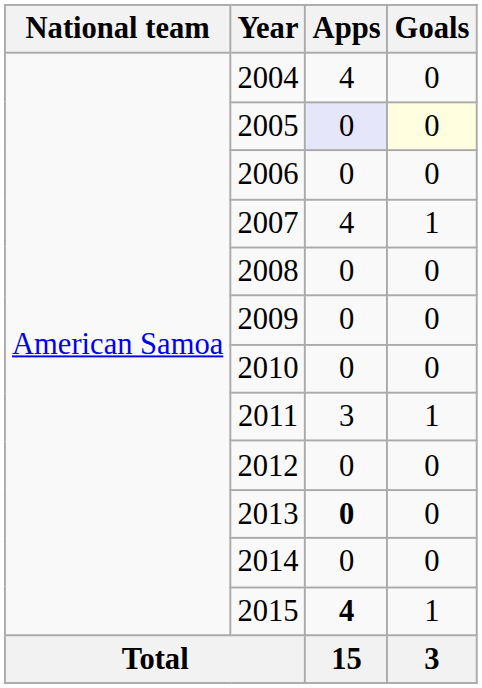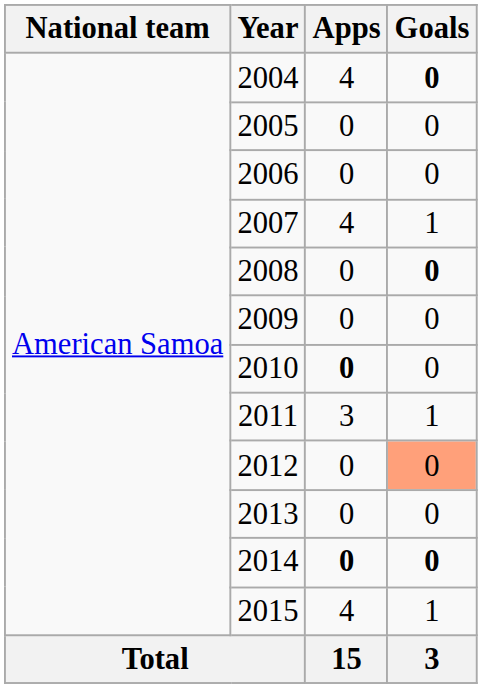(432, 77) normal -> (432, 77) bold
(347, 125) lavender background -> (347, 125) no background
(432, 125) lightyellow background -> (432, 125) no background
(432, 271) normal -> (432, 271) bold
(347, 367) normal -> (347, 367) bold
(432, 464) no background -> (432, 464) lightsalmon background
(347, 513) bold -> (347, 513) normal
(347, 561) normal -> (347, 561) bold
(432, 561) normal -> (432, 561) bold
(347, 610) bold -> (347, 610) normal
